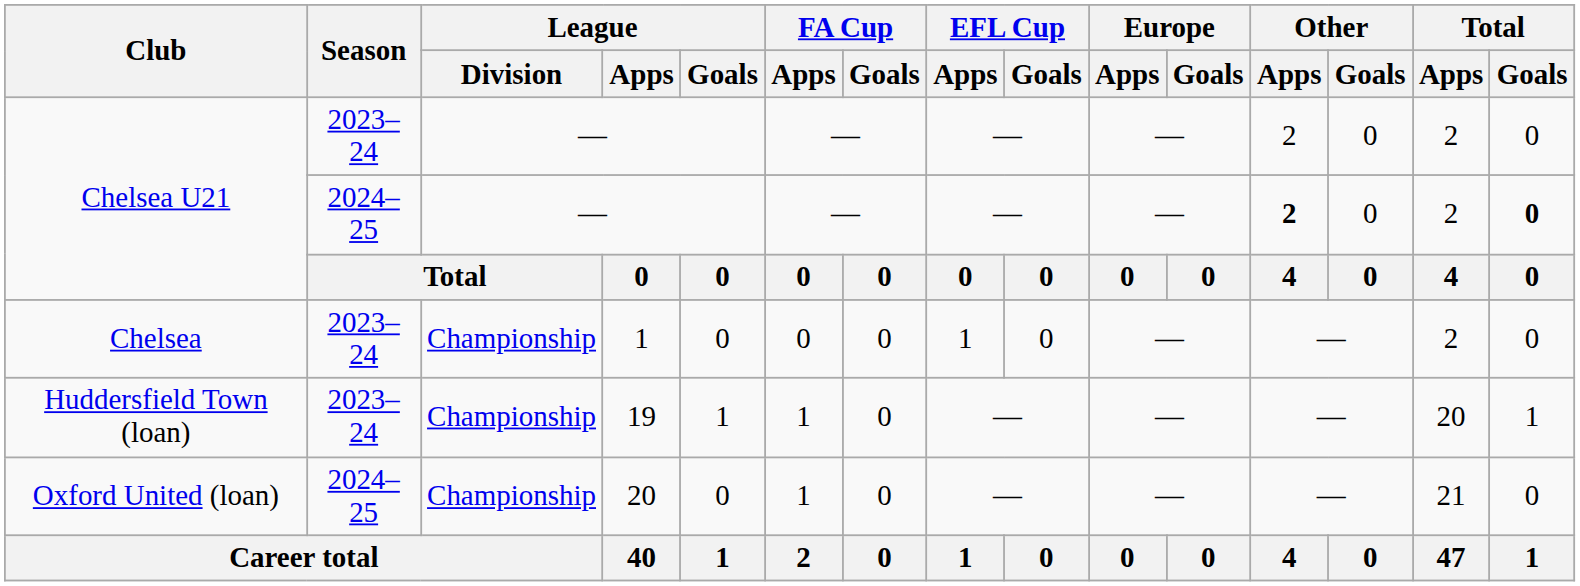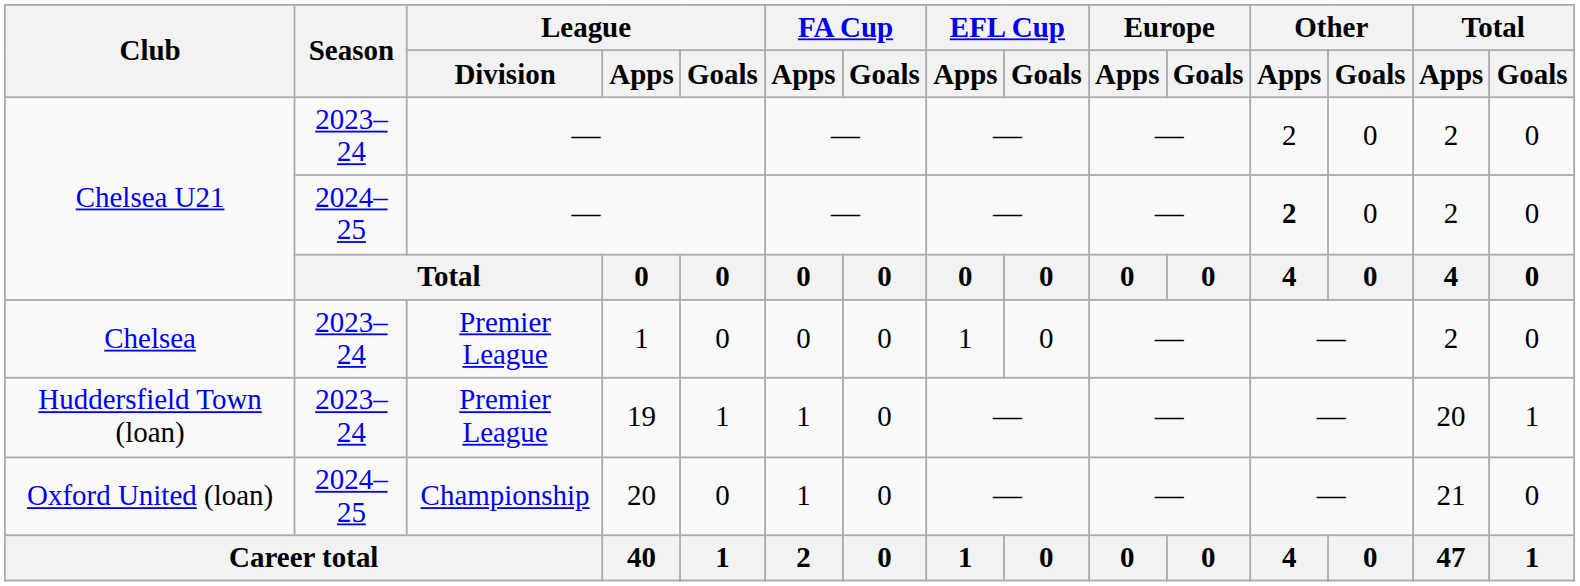(1532, 214) bold -> (1532, 214) normal
(512, 338) Championship -> (505, 338) Premier League
(512, 417) Championship -> (505, 417) Premier League
